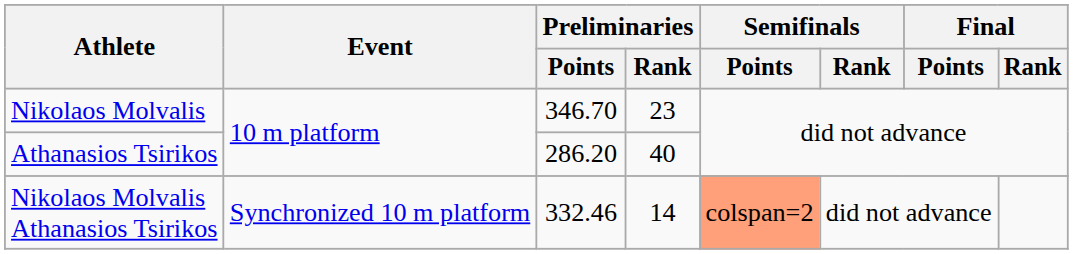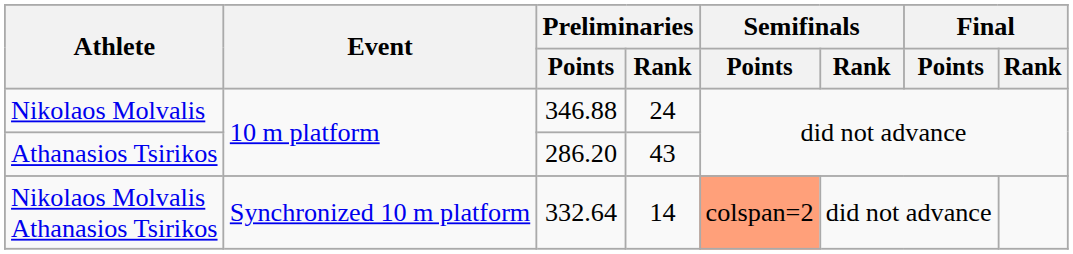(581, 110) 346.70 -> (581, 110) 346.88
(663, 110) 23 -> (663, 110) 24
(663, 153) 40 -> (663, 153) 43
(581, 212) 332.46 -> (581, 212) 332.64
